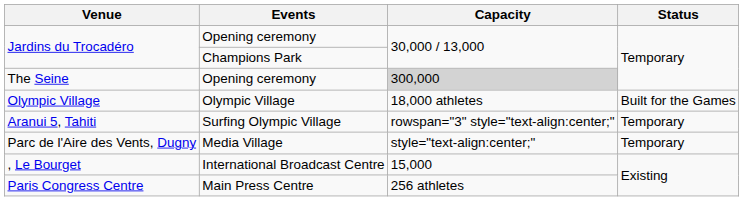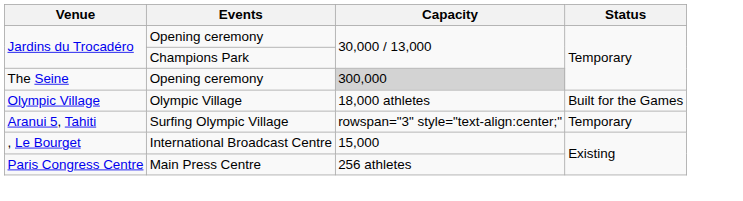- row: (102, 143)
